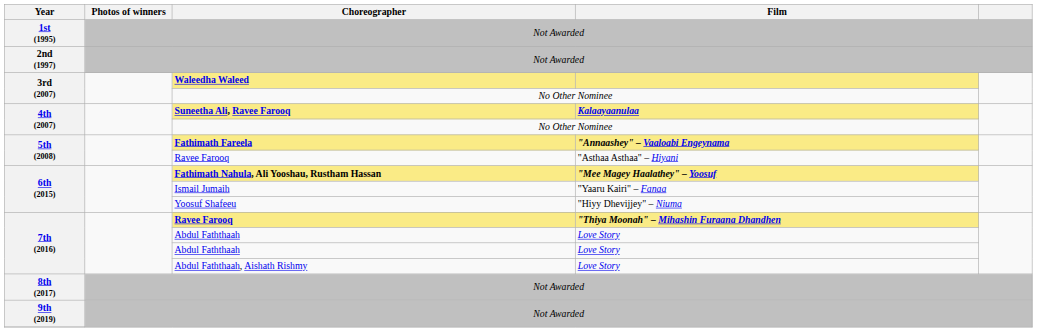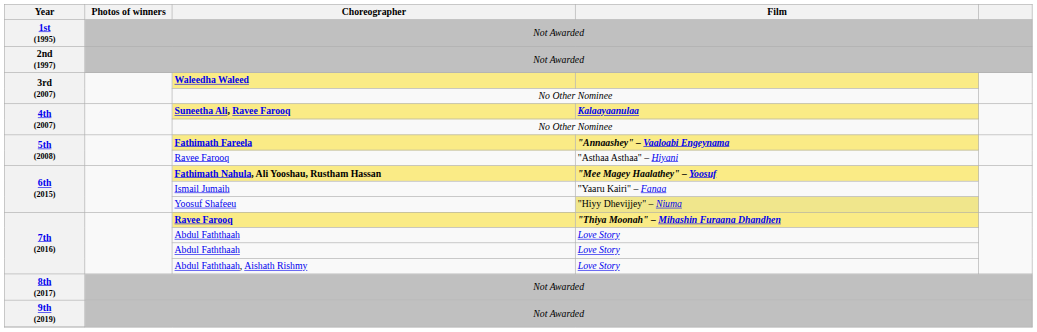(630, 204) no background -> (630, 204) khaki background
